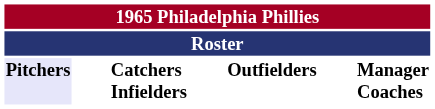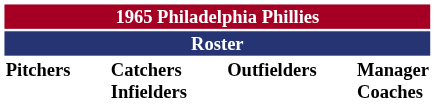(38, 70) lavender background -> (38, 70) no background
